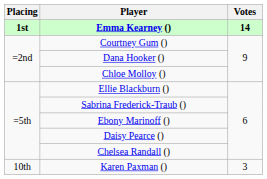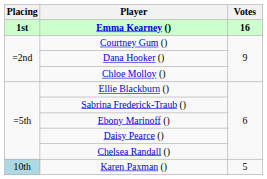(245, 27) 14 -> (245, 27) 16
(22, 167) no background -> (22, 167) lightblue background
(245, 167) 3 -> (245, 167) 5
